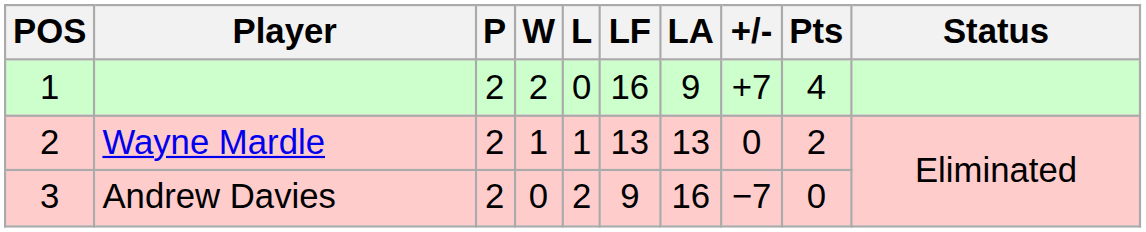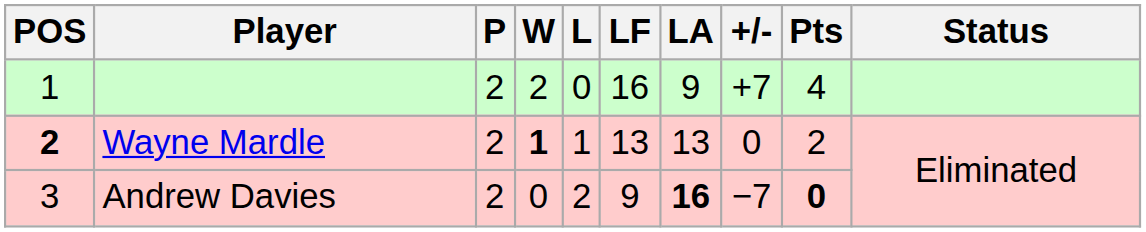(50, 142) normal -> (50, 142) bold
(539, 142) normal -> (539, 142) bold
(691, 197) normal -> (691, 197) bold
(816, 197) normal -> (816, 197) bold
